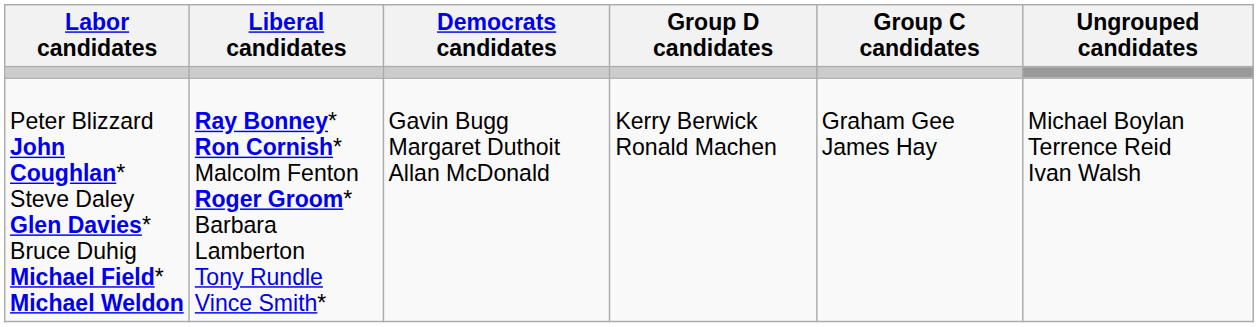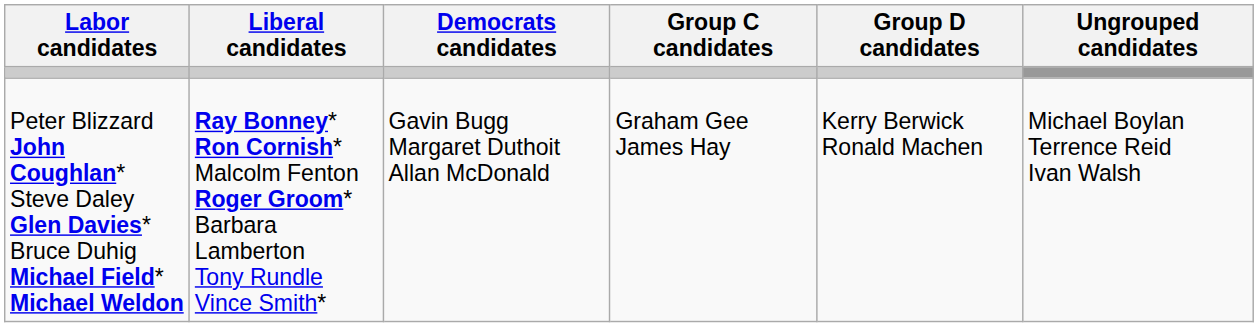columns swapped: (920, 35) <-> (713, 35)
